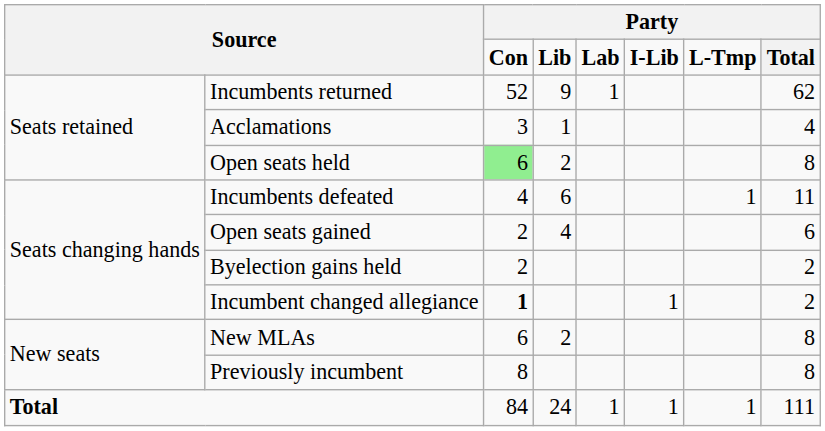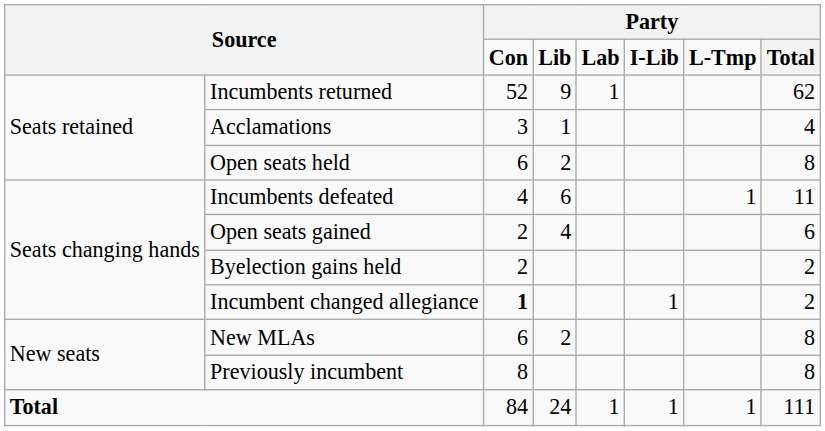(522, 162) lightgreen background -> (522, 162) no background
